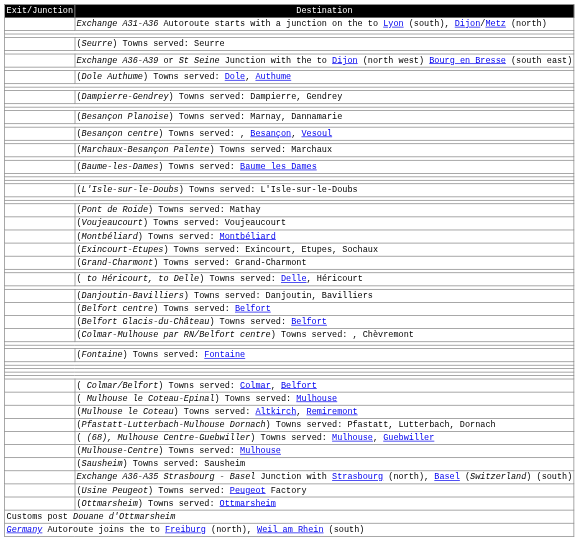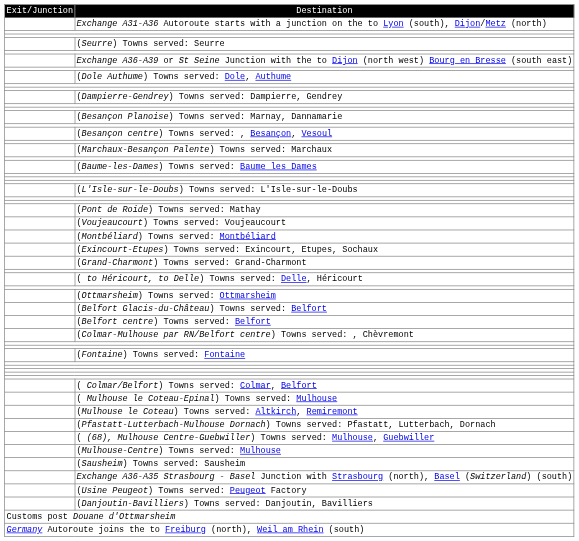(225, 296) (Danjoutin-Bavilliers) Towns served: Danjoutin, Bavilliers -> (176, 296) (Ottmarsheim) Towns served: Ottmarsheim
(174, 309) (Belfort centre) Towns served: Belfort -> (202, 309) (Belfort Glacis-du-Château) Towns served: Belfort
(202, 322) (Belfort Glacis-du-Château) Towns served: Belfort -> (174, 322) (Belfort centre) Towns served: Belfort
(176, 504) (Ottmarsheim) Towns served: Ottmarsheim -> (225, 504) (Danjoutin-Bavilliers) Towns served: Danjoutin, Bavilliers
